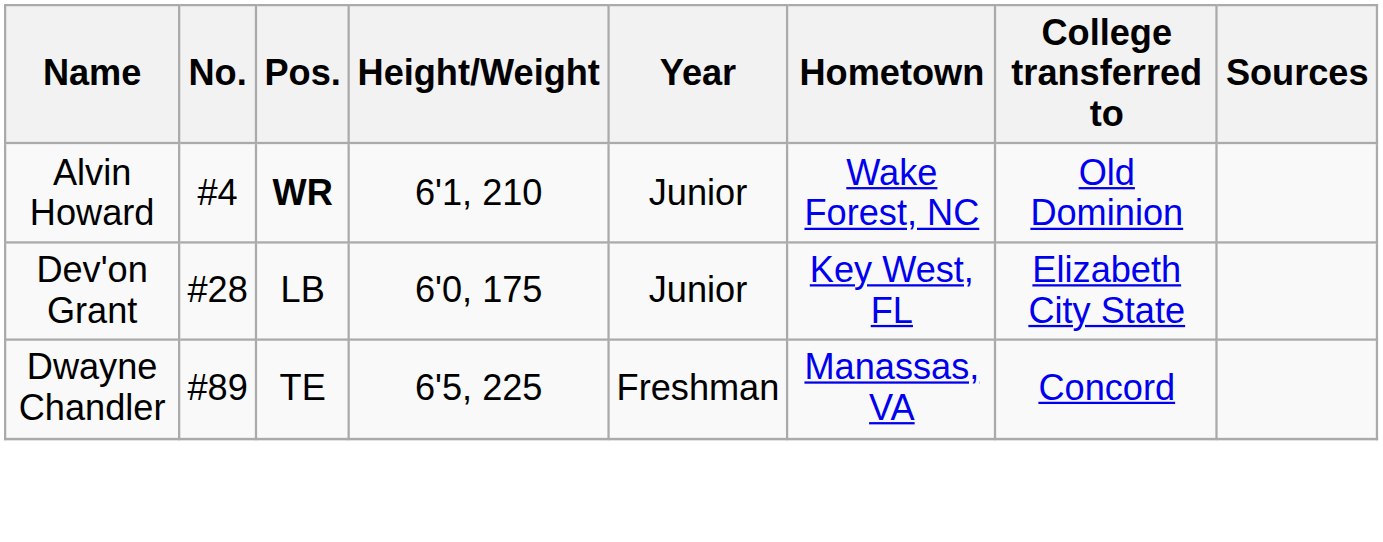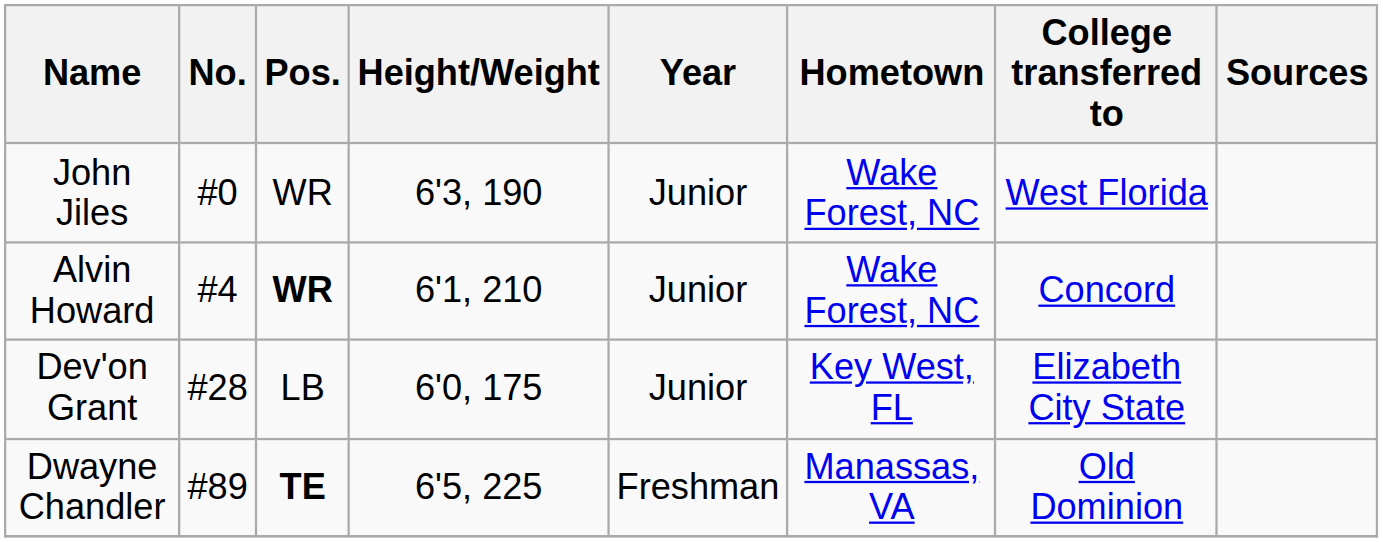+ row: (92, 192)
(1107, 192) Old Dominion -> (1107, 290) Concord
(303, 388) normal -> (303, 486) bold
(1107, 388) Concord -> (1107, 486) Old Dominion
